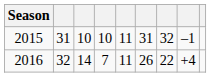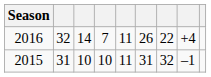rows swapped: (29, 60) <-> (29, 38)
